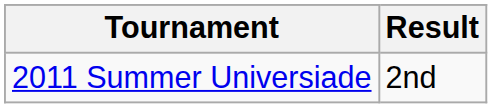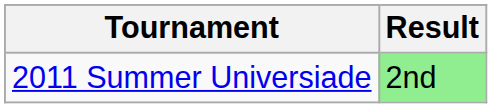(411, 77) no background -> (411, 77) lightgreen background
